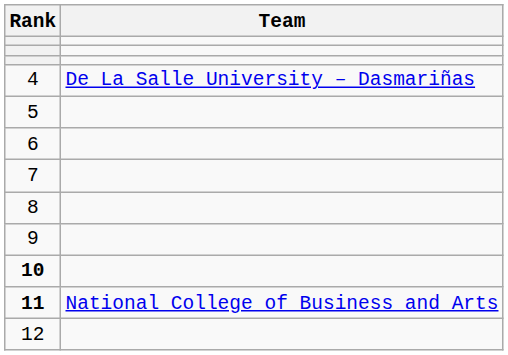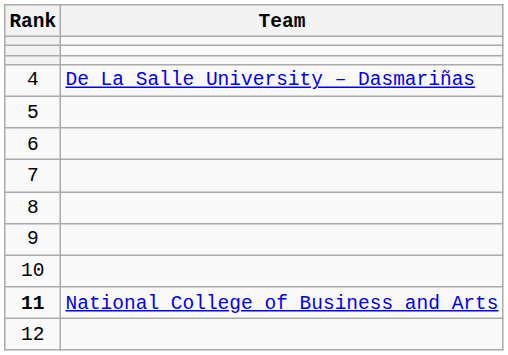(33, 271) bold -> (33, 271) normal
